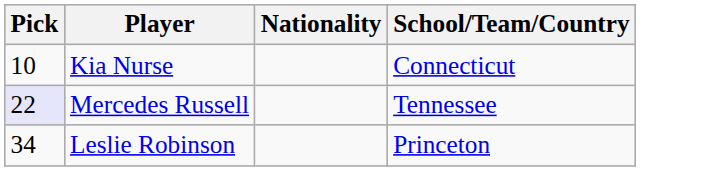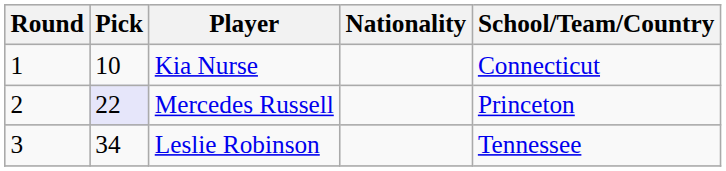+ column: (47, 24)
(445, 104) Tennessee -> (526, 104) Princeton
(442, 144) Princeton -> (530, 144) Tennessee
